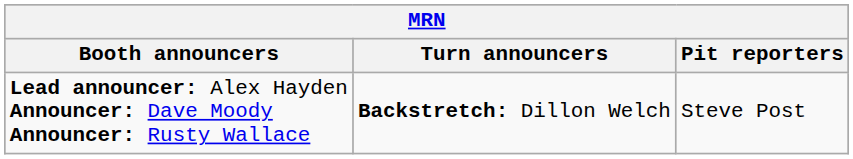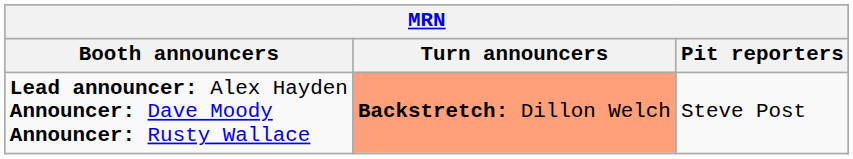(514, 113) no background -> (514, 113) lightsalmon background
